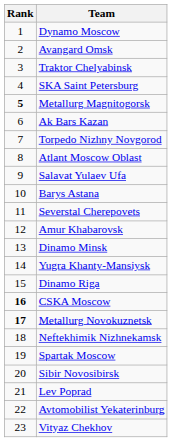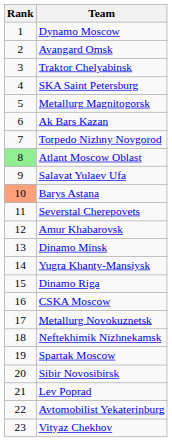(20, 103) bold -> (20, 103) normal
(20, 157) no background -> (20, 157) lightgreen background
(20, 193) no background -> (20, 193) lightsalmon background
(20, 301) bold -> (20, 301) normal
(20, 319) bold -> (20, 319) normal
